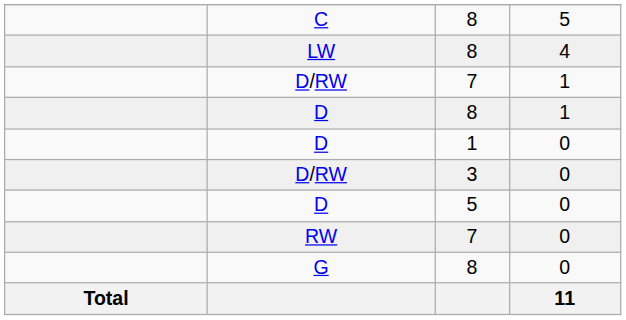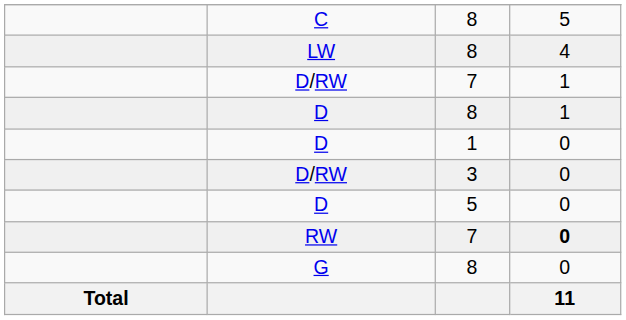(565, 236) normal -> (565, 236) bold
